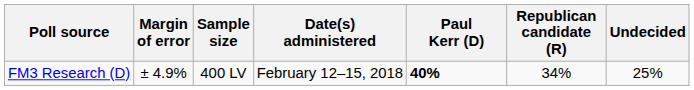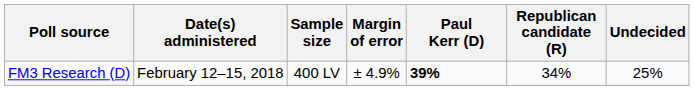columns swapped: (330, 33) <-> (164, 33)
(425, 73) 40% -> (425, 73) 39%
